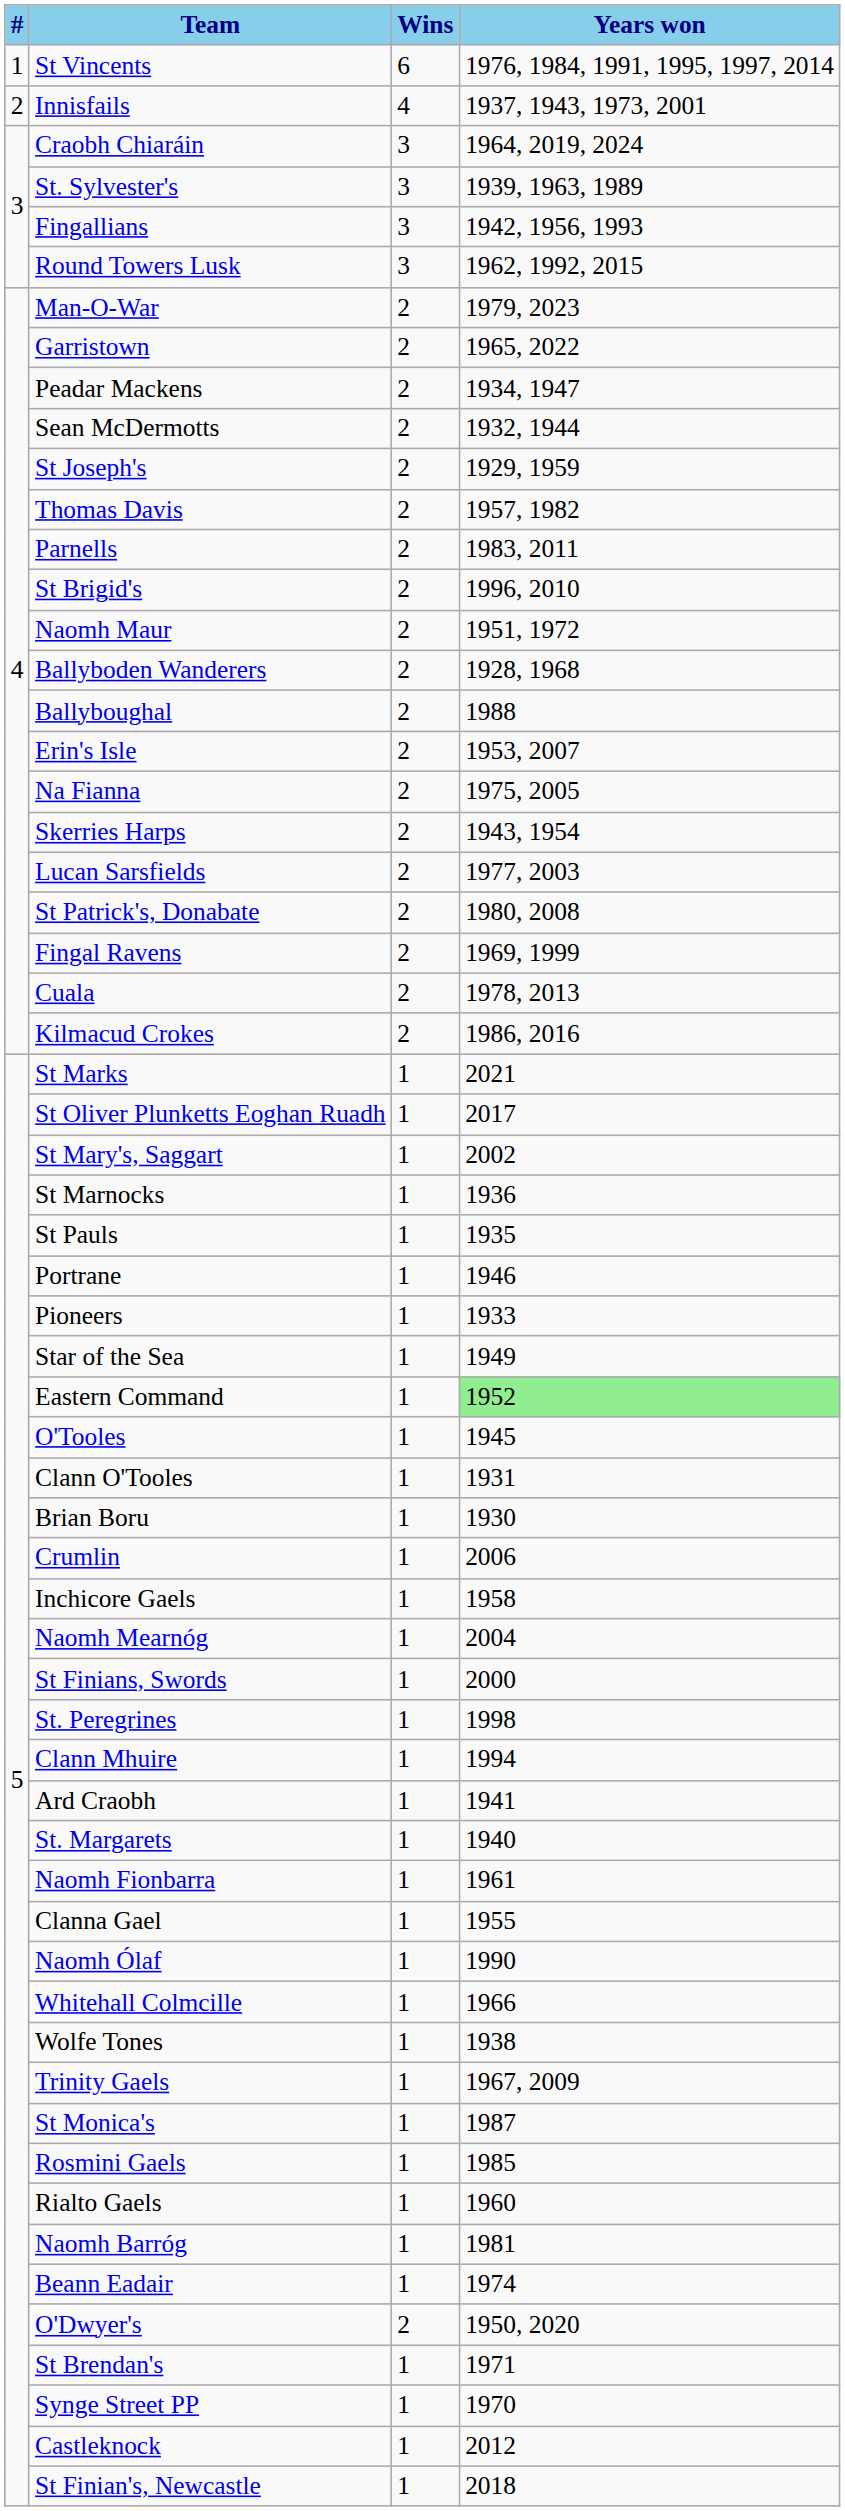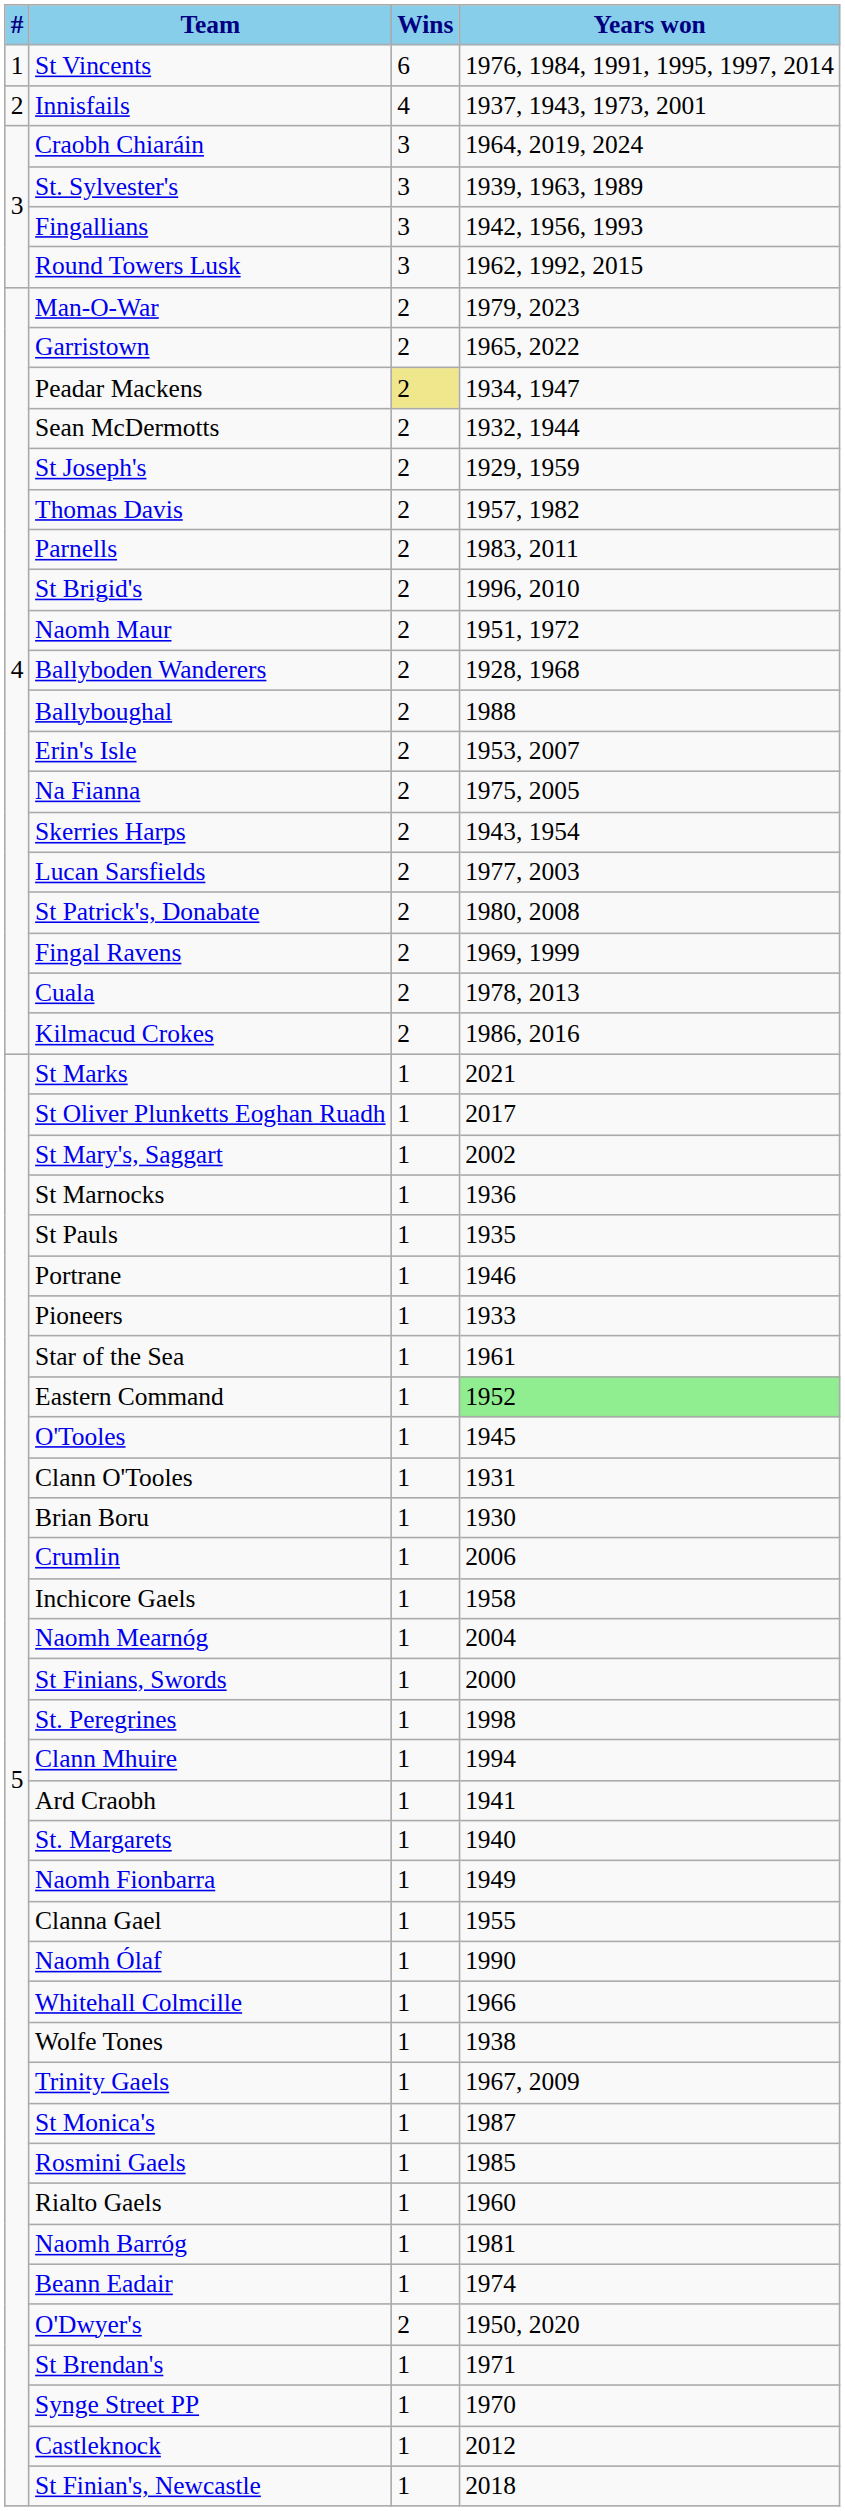(404, 387) no background -> (404, 387) khaki background
(491, 1356) 1949 -> (491, 1356) 1961
(491, 1880) 1961 -> (491, 1880) 1949
